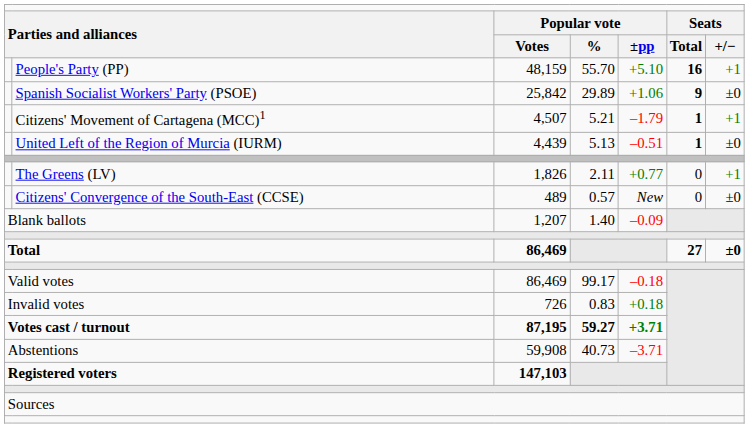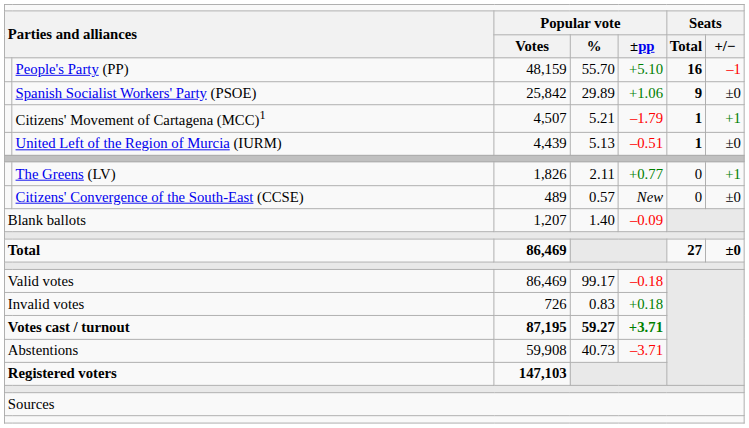(733, 69) +1 -> (734, 69) –1
